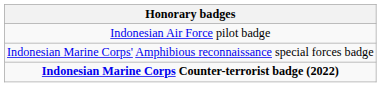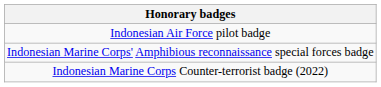(190, 71) bold -> (190, 71) normal
